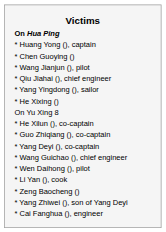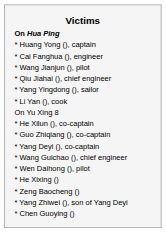(45, 56) * Chen Guoying () -> (59, 56) * Cai Fanghua (), engineer
(37, 101) * He Xixing () -> (41, 101) * Li Yan (), cook
(41, 180) * Li Yan (), cook -> (37, 180) * He Xixing ()
(59, 213) * Cai Fanghua (), engineer -> (45, 213) * Chen Guoying ()
